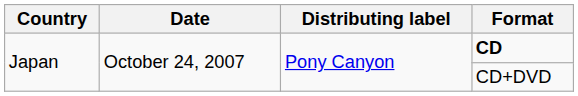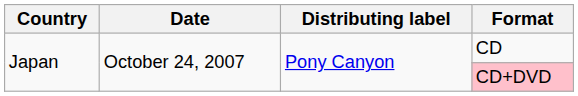(489, 47) bold -> (489, 47) normal
(514, 76) no background -> (514, 76) pink background
